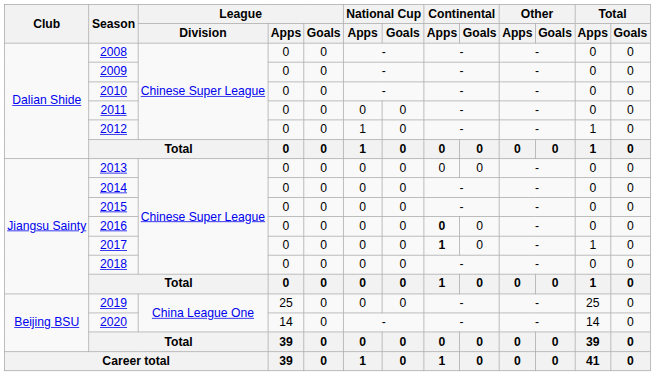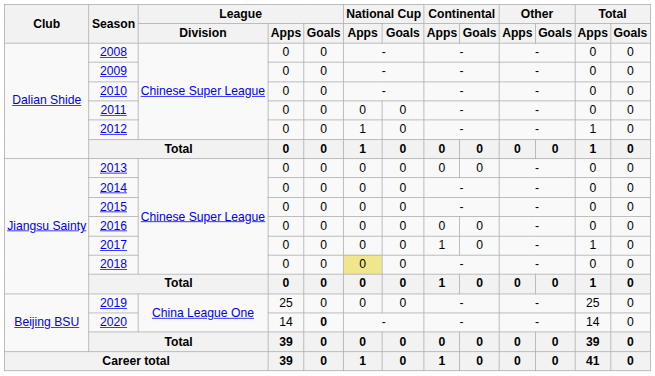(442, 226) bold -> (442, 226) normal
(442, 245) bold -> (442, 245) normal
(363, 264) no background -> (363, 264) khaki background
(324, 322) normal -> (324, 322) bold
